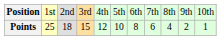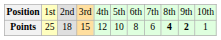(169, 27) normal -> (169, 27) bold
(186, 27) normal -> (186, 27) bold
